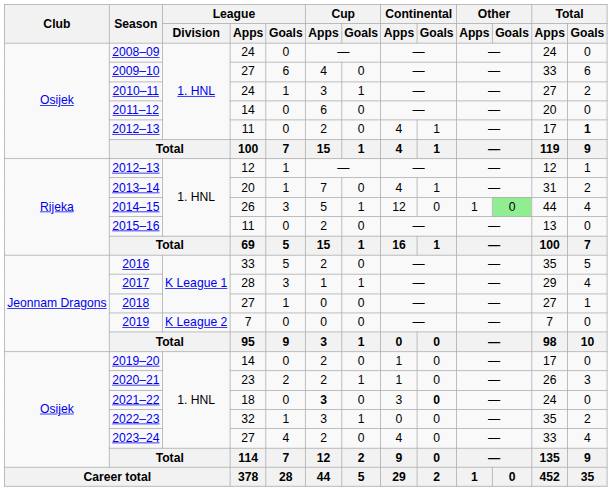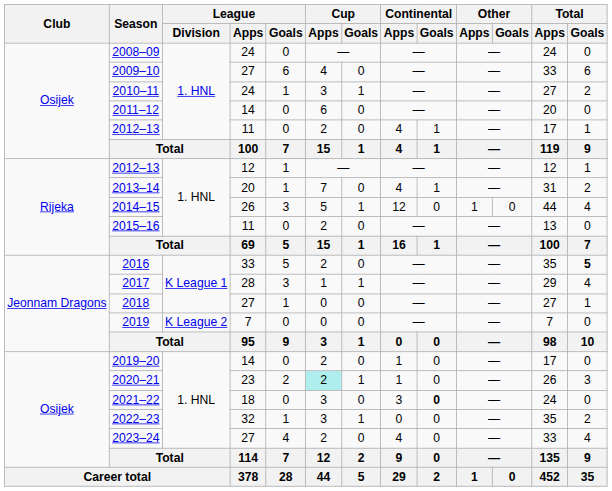(587, 129) bold -> (587, 129) normal
(512, 206) lightgreen background -> (512, 206) no background
(587, 264) normal -> (587, 264) bold
(324, 380) no background -> (324, 380) paleturquoise background
(324, 399) bold -> (324, 399) normal
